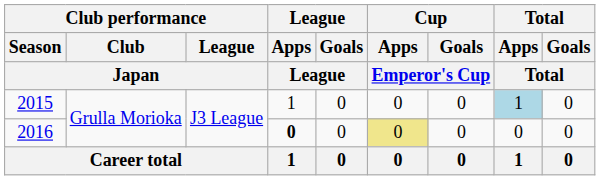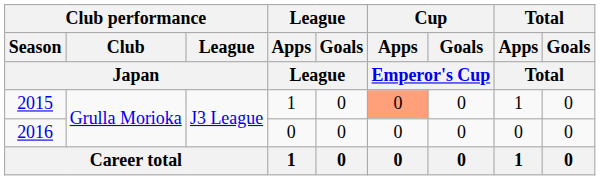(398, 103) no background -> (398, 103) lightsalmon background
(518, 103) lightblue background -> (518, 103) no background
(291, 132) bold -> (291, 132) normal
(398, 132) khaki background -> (398, 132) no background
